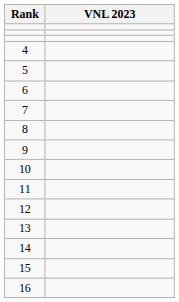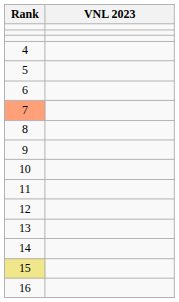(25, 109) no background -> (25, 109) lightsalmon background
(25, 267) no background -> (25, 267) khaki background
